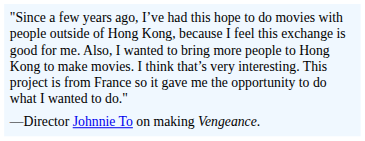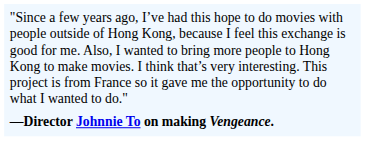(135, 122) normal -> (142, 122) bold
